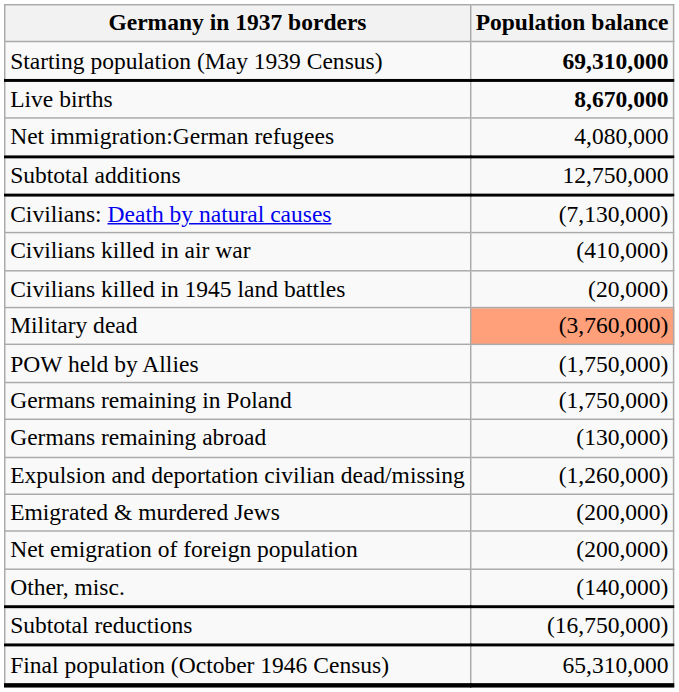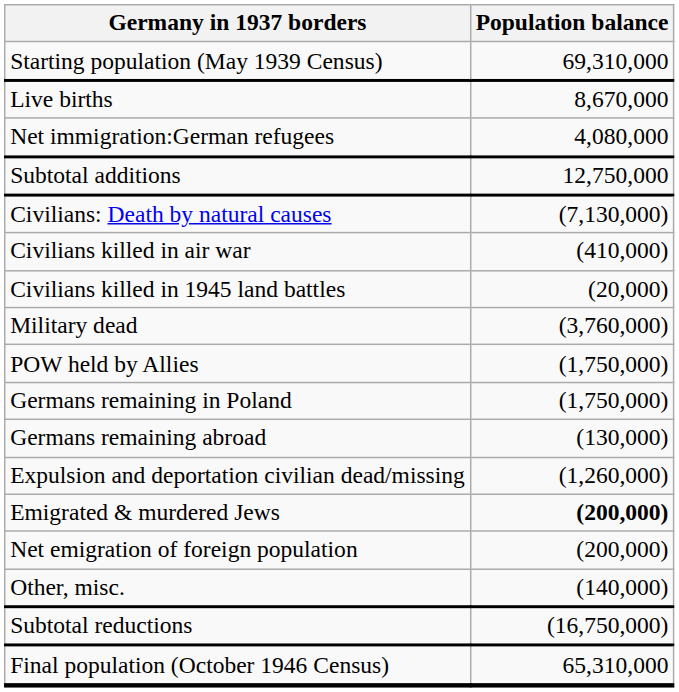(615, 60) bold -> (615, 60) normal
(621, 99) bold -> (621, 99) normal
(614, 325) lightsalmon background -> (614, 325) no background
(622, 512) normal -> (622, 512) bold
